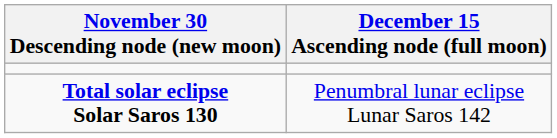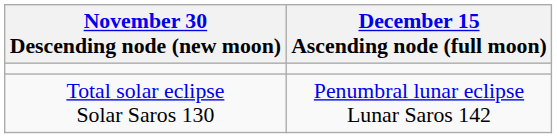(145, 103) bold -> (145, 103) normal
